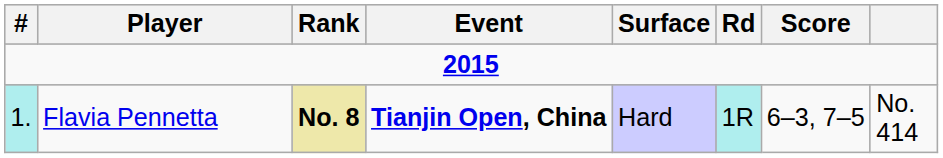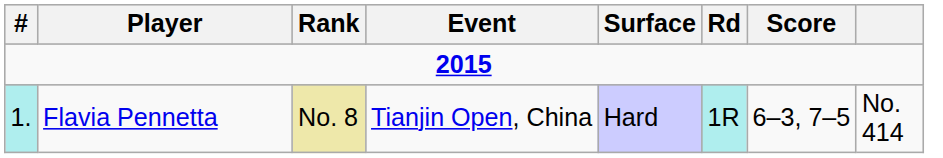(329, 118) bold -> (328, 118) normal
(489, 118) bold -> (482, 118) normal
